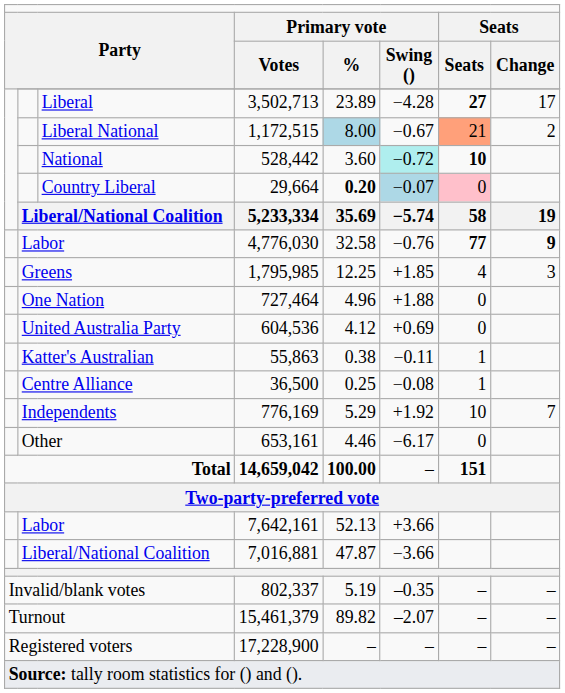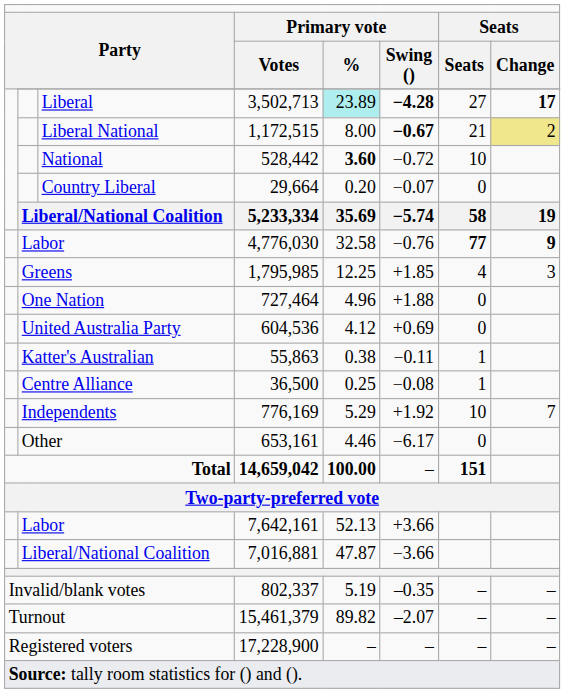(356, 103) no background -> (356, 103) paleturquoise background
(413, 103) normal -> (413, 103) bold
(478, 103) bold -> (478, 103) normal
(547, 103) normal -> (547, 103) bold
(360, 131) lightblue background -> (360, 131) no background
(413, 131) normal -> (413, 131) bold
(478, 131) lightsalmon background -> (478, 131) no background
(551, 131) no background -> (551, 131) khaki background
(360, 159) normal -> (360, 159) bold
(413, 159) paleturquoise background -> (413, 159) no background
(478, 159) bold -> (478, 159) normal
(360, 187) bold -> (360, 187) normal
(413, 187) lightblue background -> (413, 187) no background
(482, 187) pink background -> (482, 187) no background
